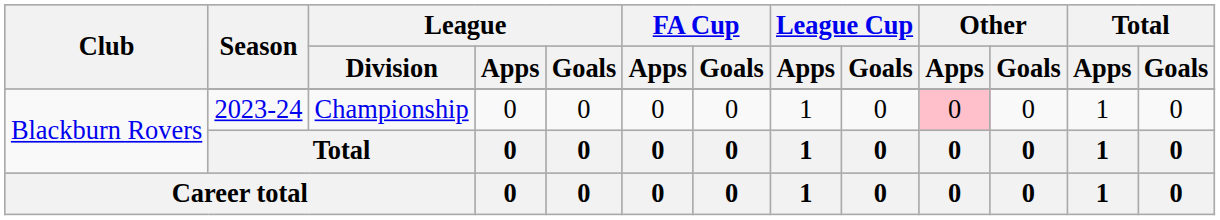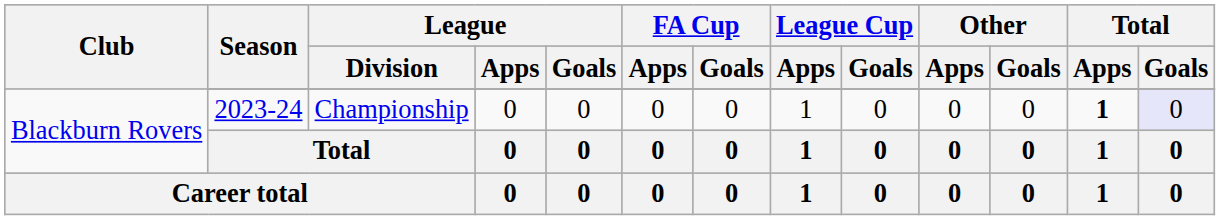(955, 109) pink background -> (955, 109) no background
(1102, 109) normal -> (1102, 109) bold
(1176, 109) no background -> (1176, 109) lavender background
